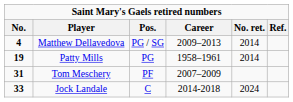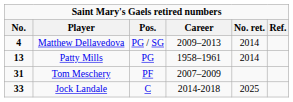(19, 58) 19 -> (19, 58) 13
(249, 89) 2024 -> (249, 89) 2025
